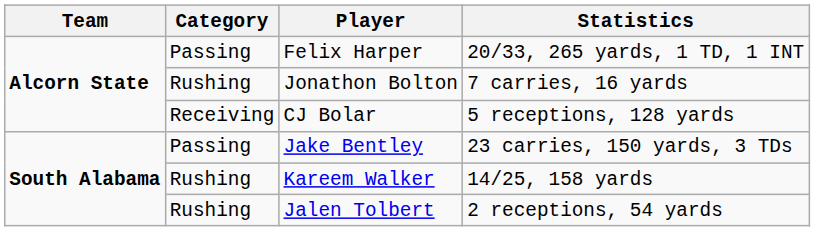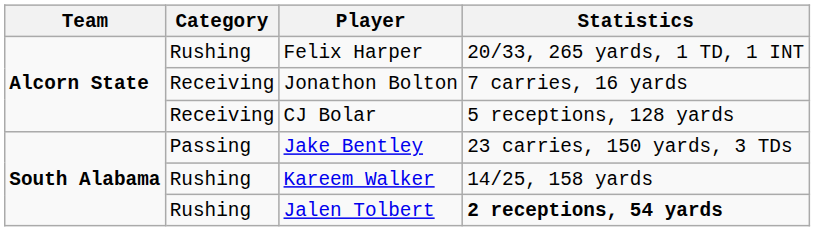(210, 52) Passing -> (210, 52) Rushing
(210, 84) Rushing -> (222, 84) Receiving
(595, 210) normal -> (595, 210) bold
